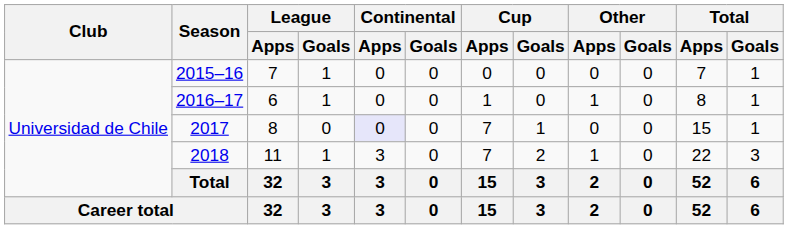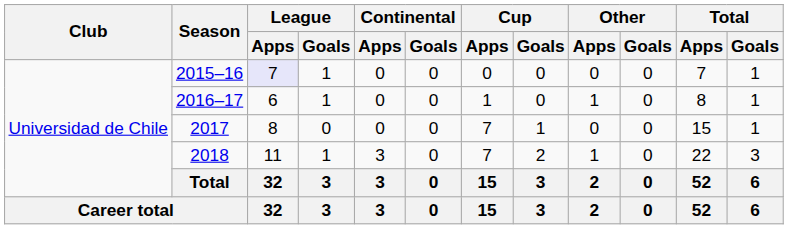(273, 73) no background -> (273, 73) lavender background
(380, 127) lavender background -> (380, 127) no background
